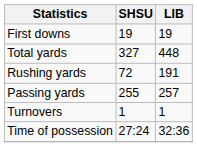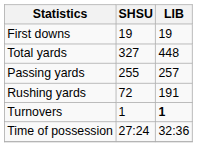rows swapped: (47, 73) <-> (46, 92)
(162, 112) normal -> (162, 112) bold
